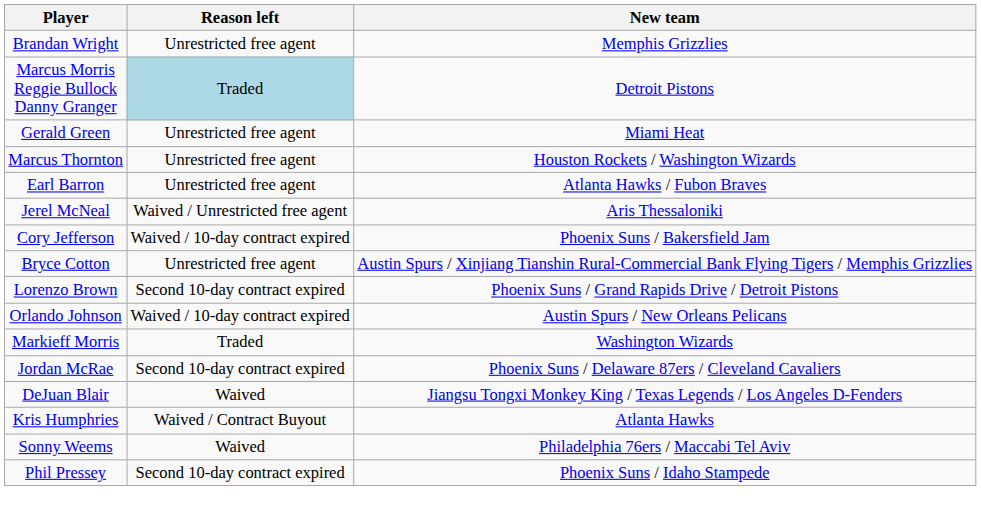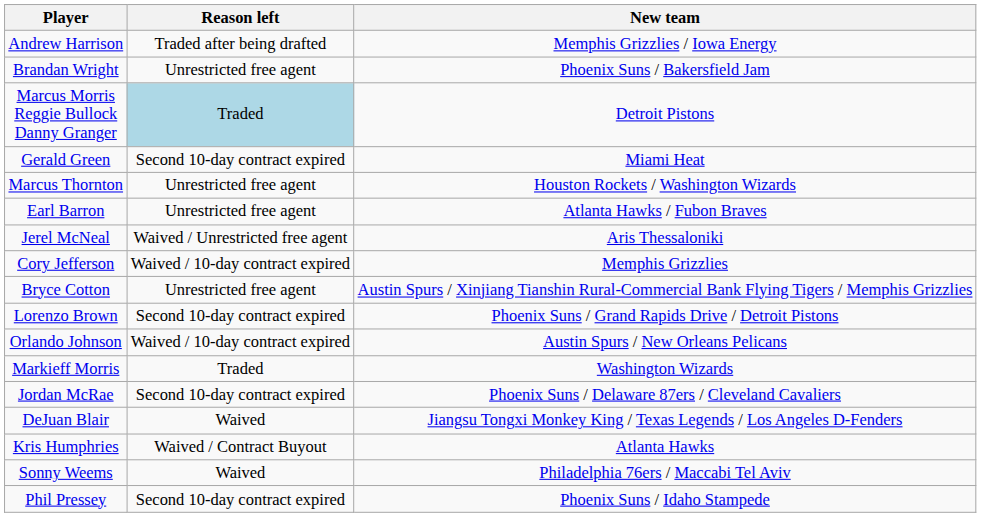+ row: (66, 43)
(665, 43) Memphis Grizzlies -> (665, 69) Phoenix Suns / Bakersfield Jam
(240, 133) Unrestricted free agent -> (240, 159) Second 10-day contract expired
(665, 237) Phoenix Suns / Bakersfield Jam -> (665, 263) Memphis Grizzlies
